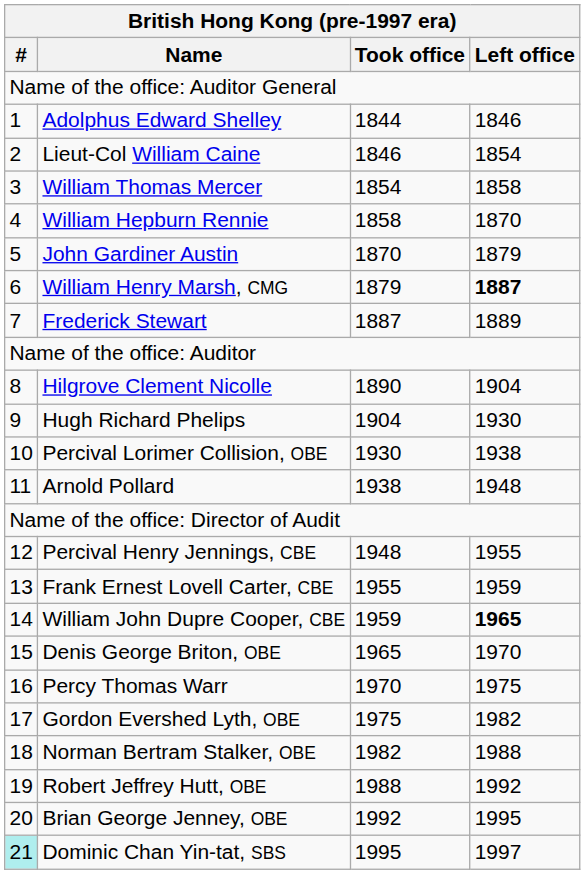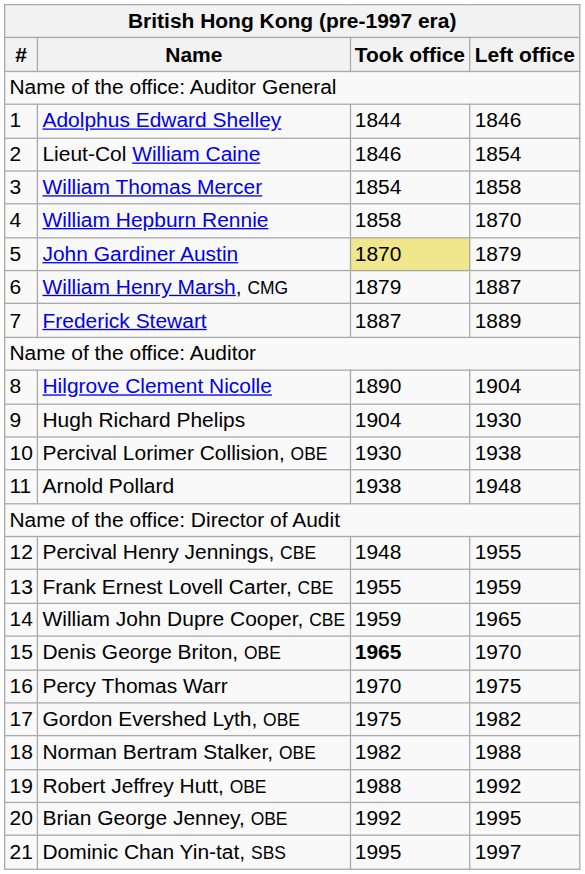(378, 253) no background -> (378, 253) khaki background
(498, 287) bold -> (498, 287) normal
(498, 619) bold -> (498, 619) normal
(378, 652) normal -> (378, 652) bold
(21, 852) paleturquoise background -> (21, 852) no background
